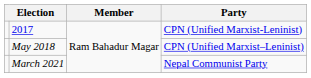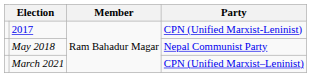(234, 47) CPN (Unified Marxist–Leninist) -> (216, 47) Nepal Communist Party
(216, 64) Nepal Communist Party -> (234, 64) CPN (Unified Marxist–Leninist)
